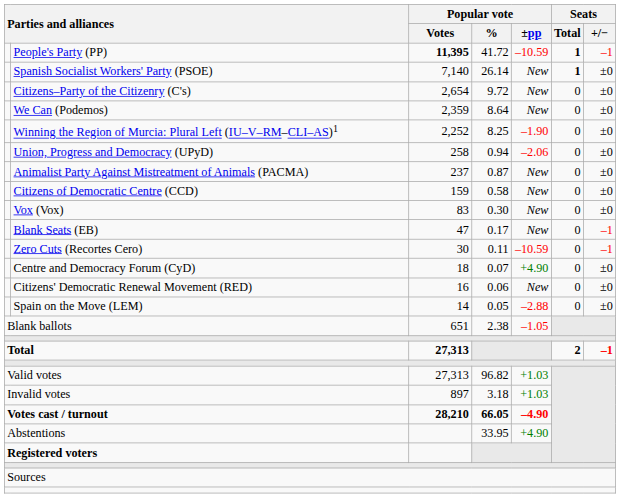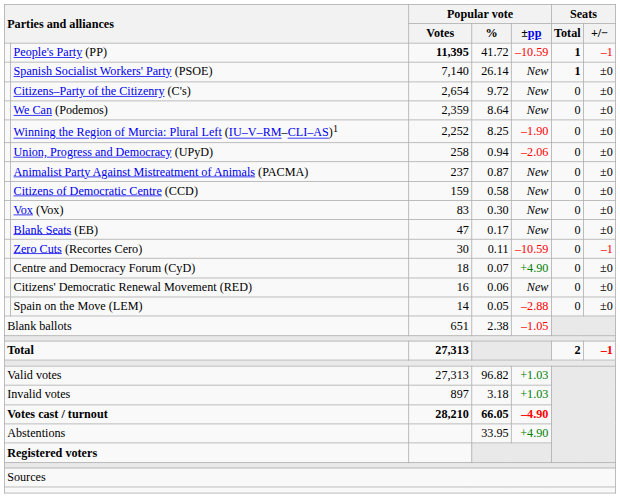(607, 229) –1 -> (606, 229) ±0
